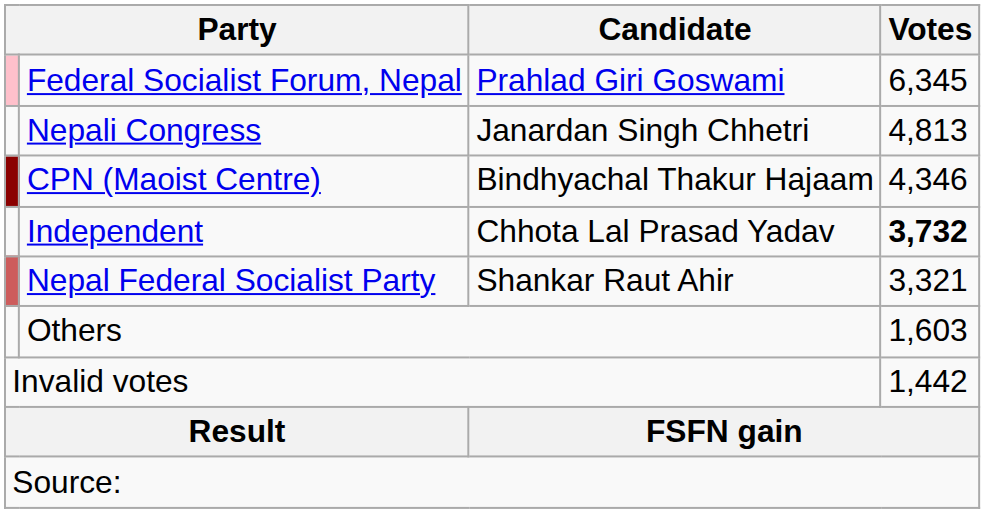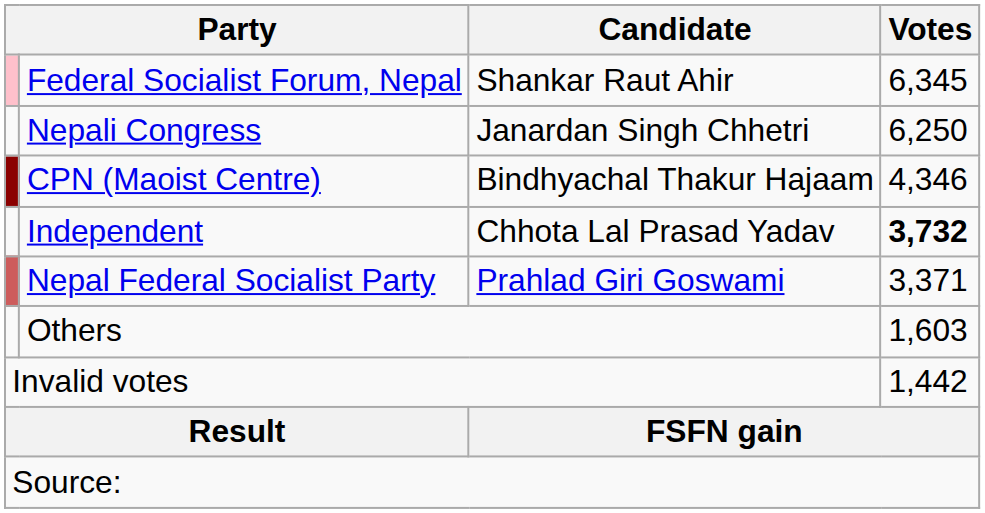(630, 79) Prahlad Giri Goswami -> (605, 79) Shankar Raut Ahir
(928, 130) 4,813 -> (928, 130) 6,250
(605, 280) Shankar Raut Ahir -> (630, 280) Prahlad Giri Goswami
(928, 280) 3,321 -> (928, 280) 3,371
